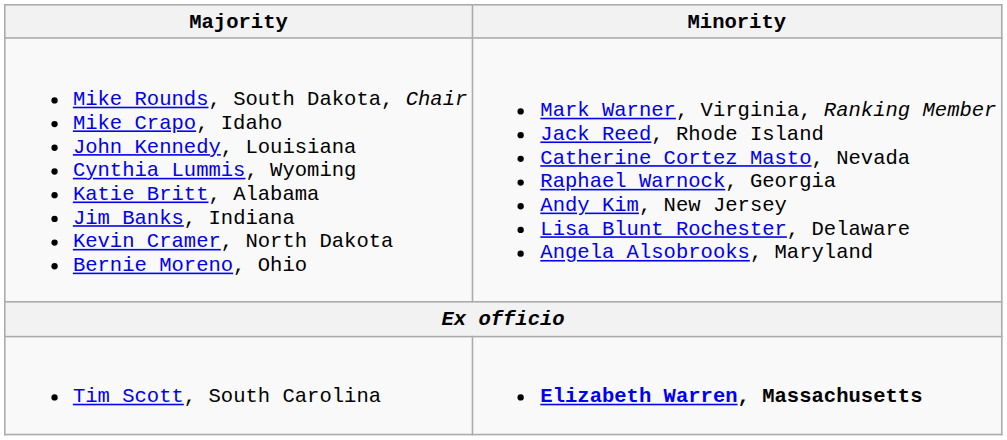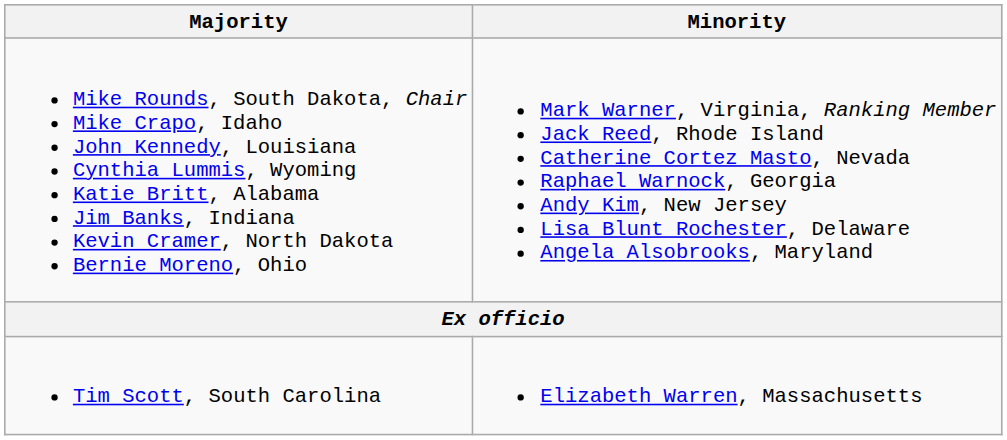(737, 397) bold -> (737, 397) normal
